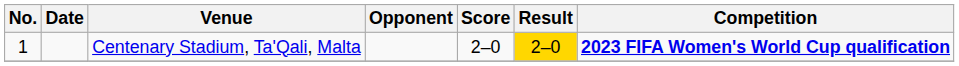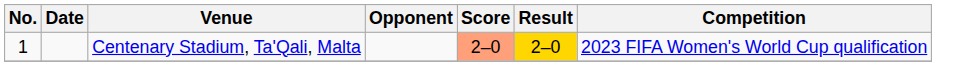(486, 46) no background -> (486, 46) lightsalmon background
(766, 46) bold -> (754, 46) normal
